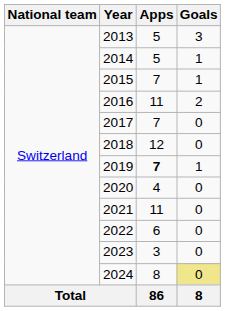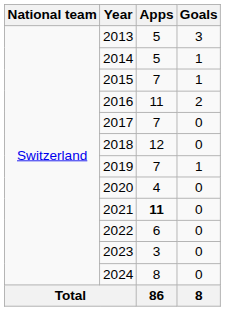(157, 166) bold -> (157, 166) normal
(157, 209) normal -> (157, 209) bold
(199, 274) khaki background -> (199, 274) no background
